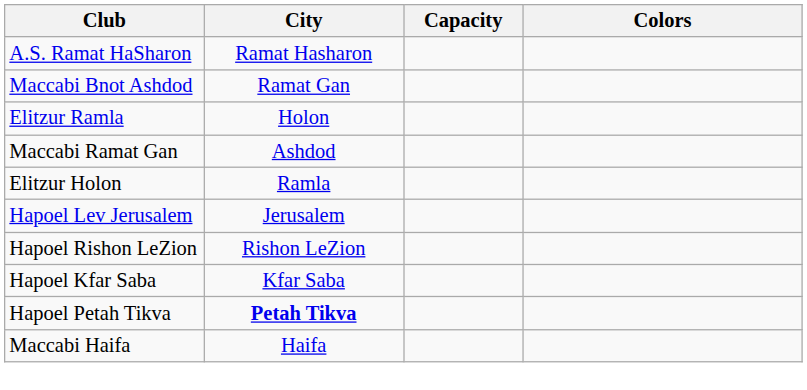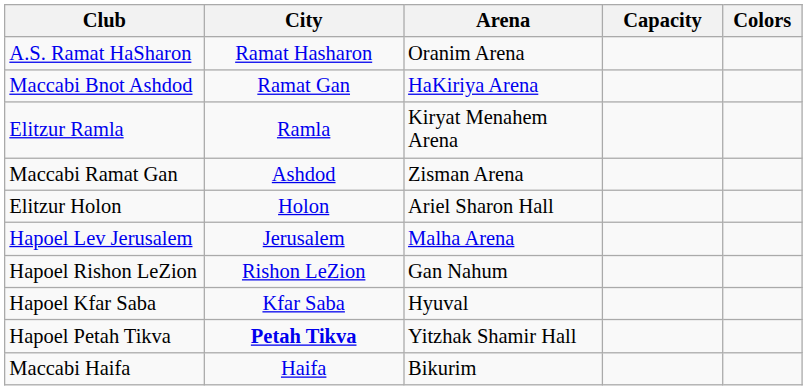+ column: (503, 20)
(304, 118) Holon -> (304, 129) Ramla
(304, 183) Ramla -> (304, 206) Holon
